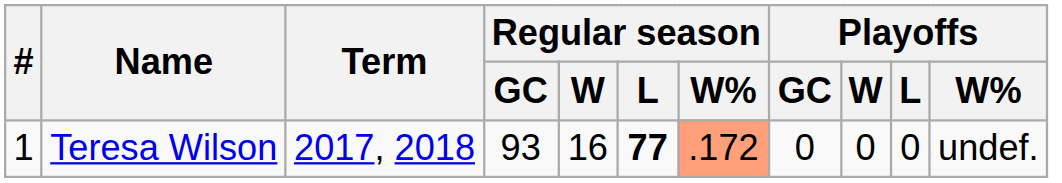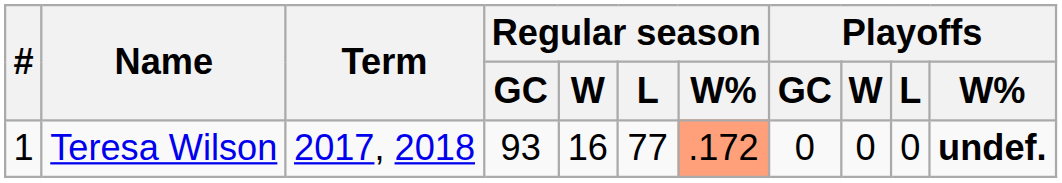(648, 147) bold -> (648, 147) normal
(988, 147) normal -> (992, 147) bold
